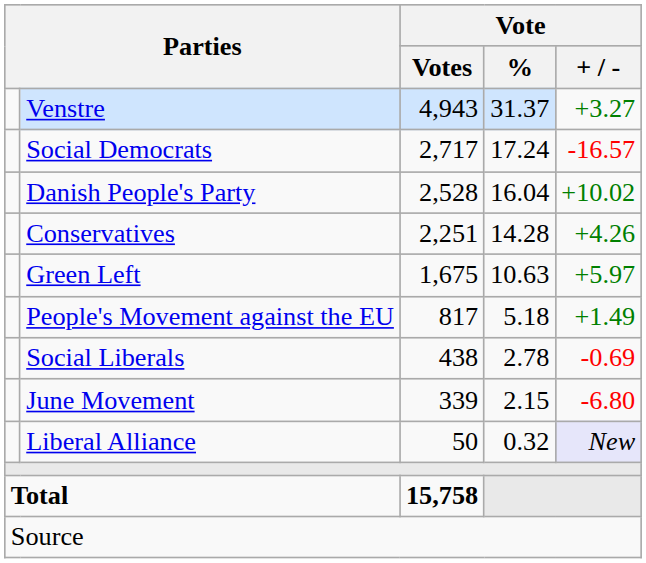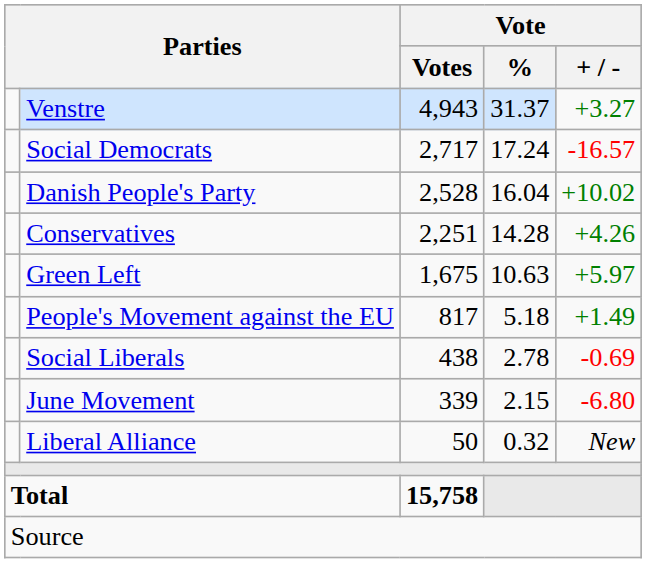(612, 441) lavender background -> (612, 441) no background
